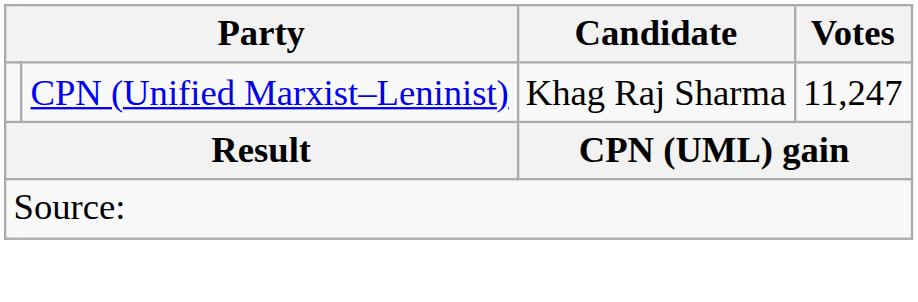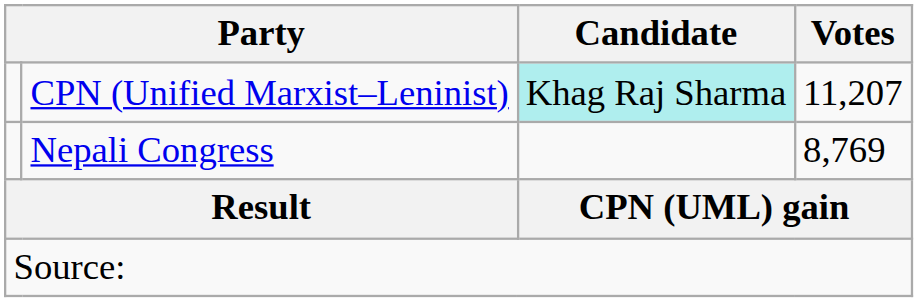(656, 91) no background -> (656, 91) paleturquoise background
(853, 91) 11,247 -> (853, 91) 11,207
+ row: (152, 149)
